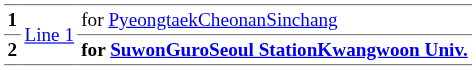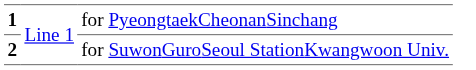(274, 49) bold -> (265, 49) normal
